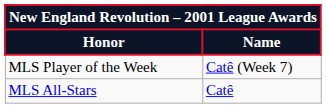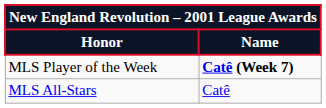(249, 66) normal -> (248, 66) bold
